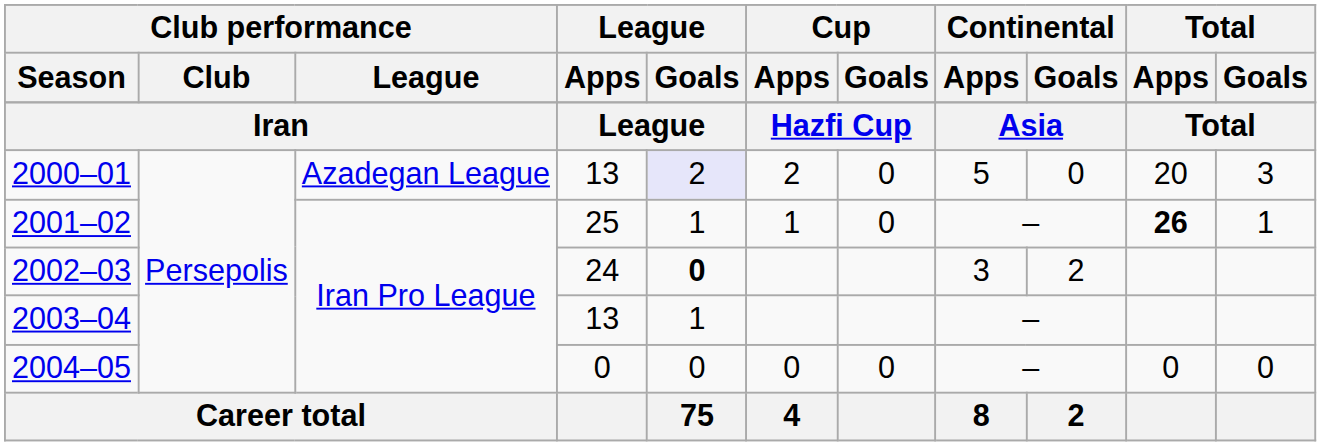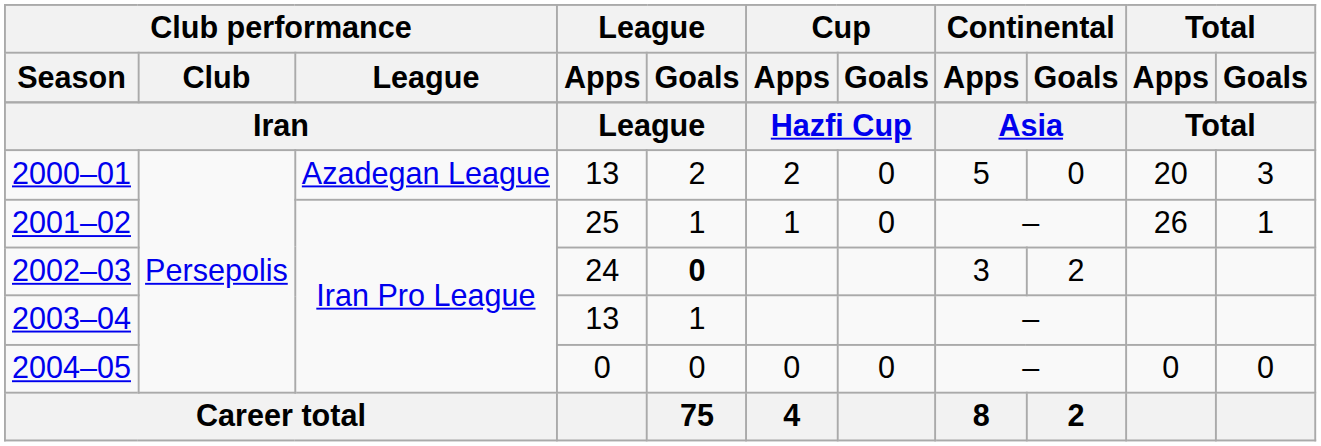(697, 174) lavender background -> (697, 174) no background
(1171, 222) bold -> (1171, 222) normal
